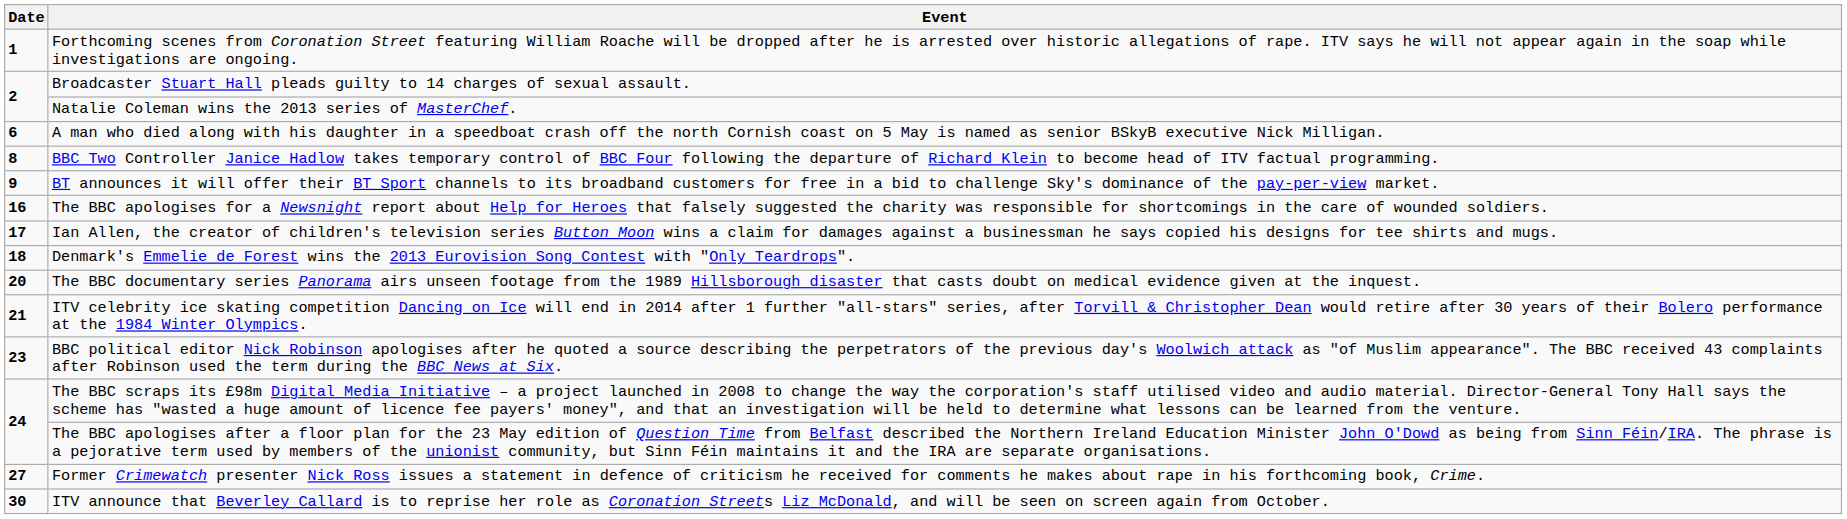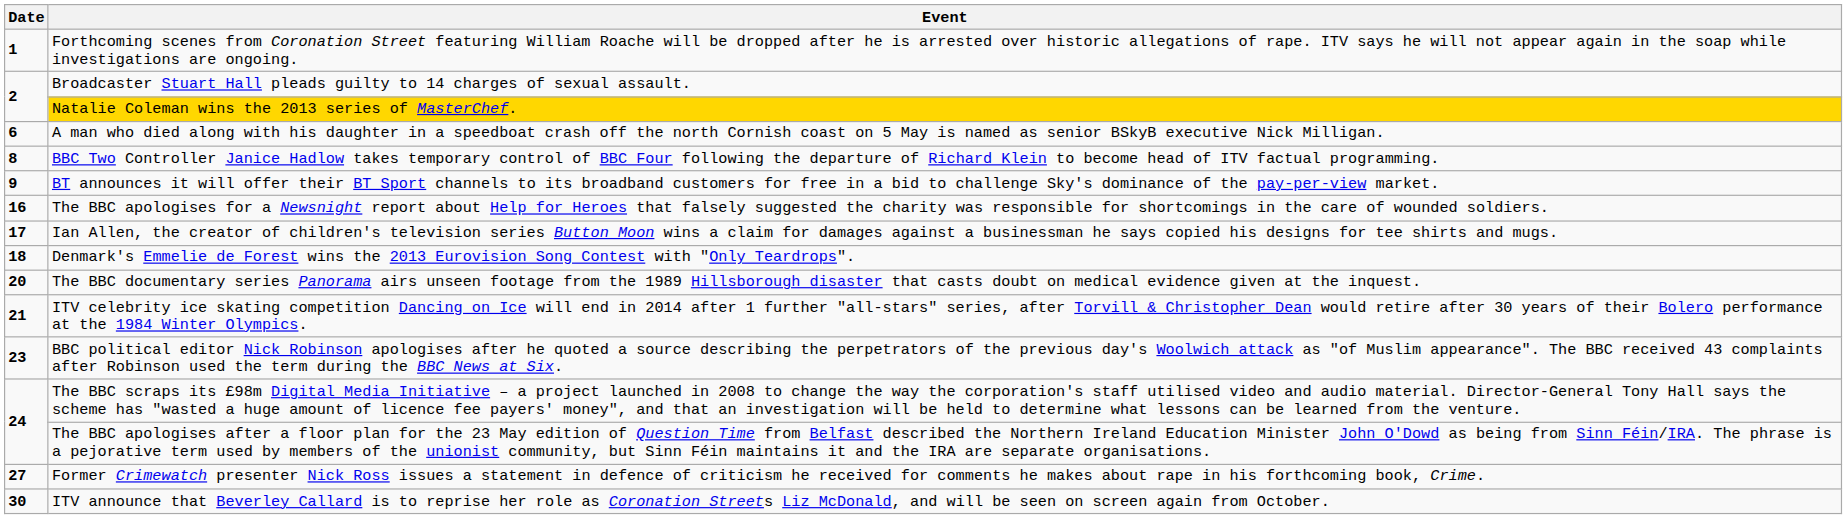(285, 109) no background -> (285, 109) gold background
